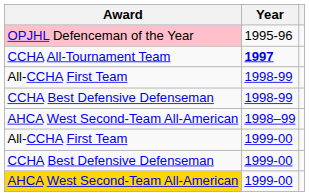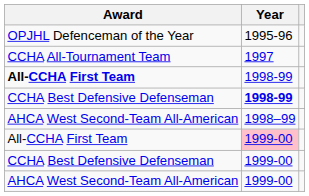(101, 35) pink background -> (101, 35) no background
(259, 56) bold -> (259, 56) normal
(67, 77) normal -> (71, 77) bold
(268, 98) normal -> (268, 98) bold
(268, 139) no background -> (268, 139) pink background
(123, 181) gold background -> (123, 181) no background
